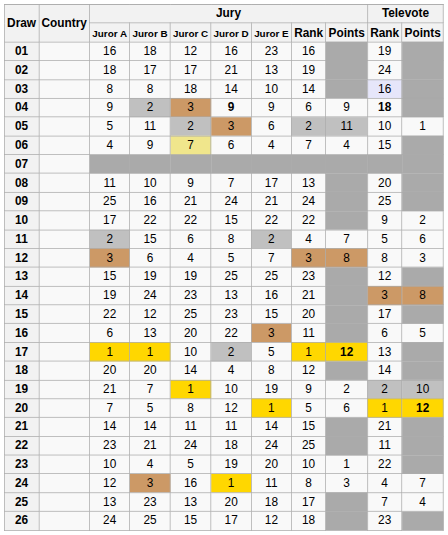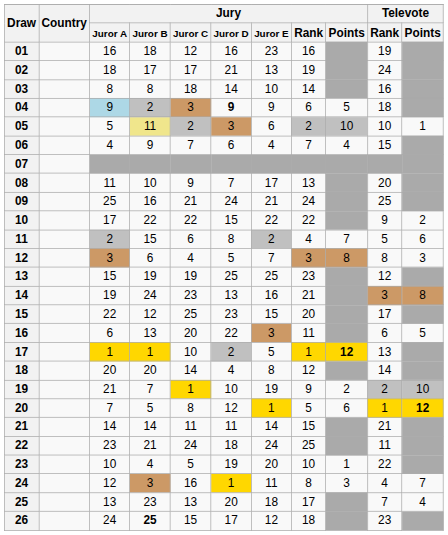(385, 88) lavender background -> (385, 88) no background
(110, 107) no background -> (110, 107) lightblue background
(347, 107) 9 -> (347, 107) 5
(385, 107) bold -> (385, 107) normal
(150, 126) no background -> (150, 126) khaki background
(347, 126) 11 -> (347, 126) 10
(191, 145) khaki background -> (191, 145) no background
(150, 520) normal -> (150, 520) bold
